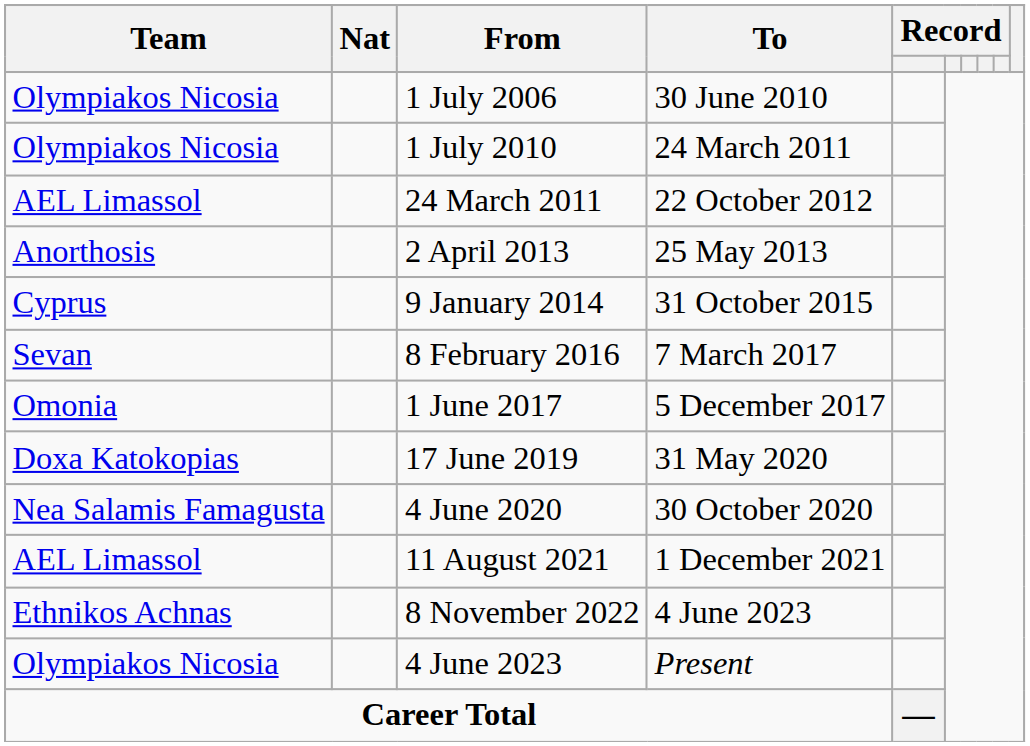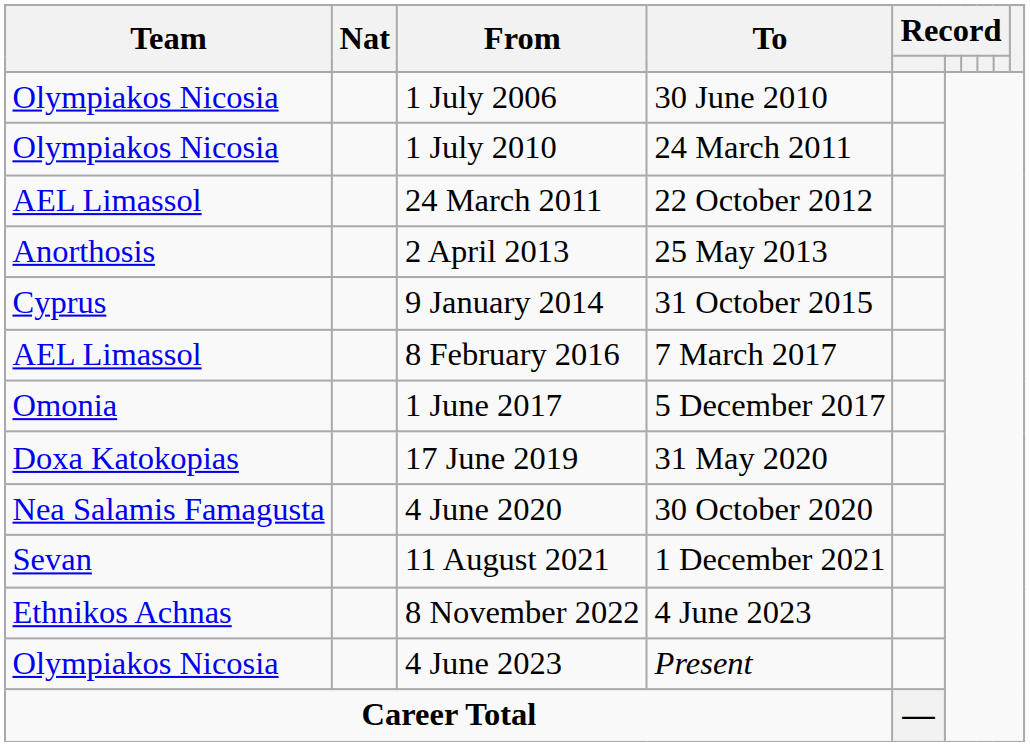(52, 354) Sevan -> (107, 354) AEL Limassol
(107, 560) AEL Limassol -> (52, 560) Sevan
